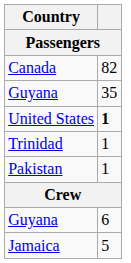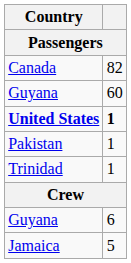(109, 93) 35 -> (115, 93) 60
(51, 118) normal -> (54, 118) bold
(35, 144) Trinidad -> (35, 144) Pakistan
(35, 169) Pakistan -> (35, 169) Trinidad
